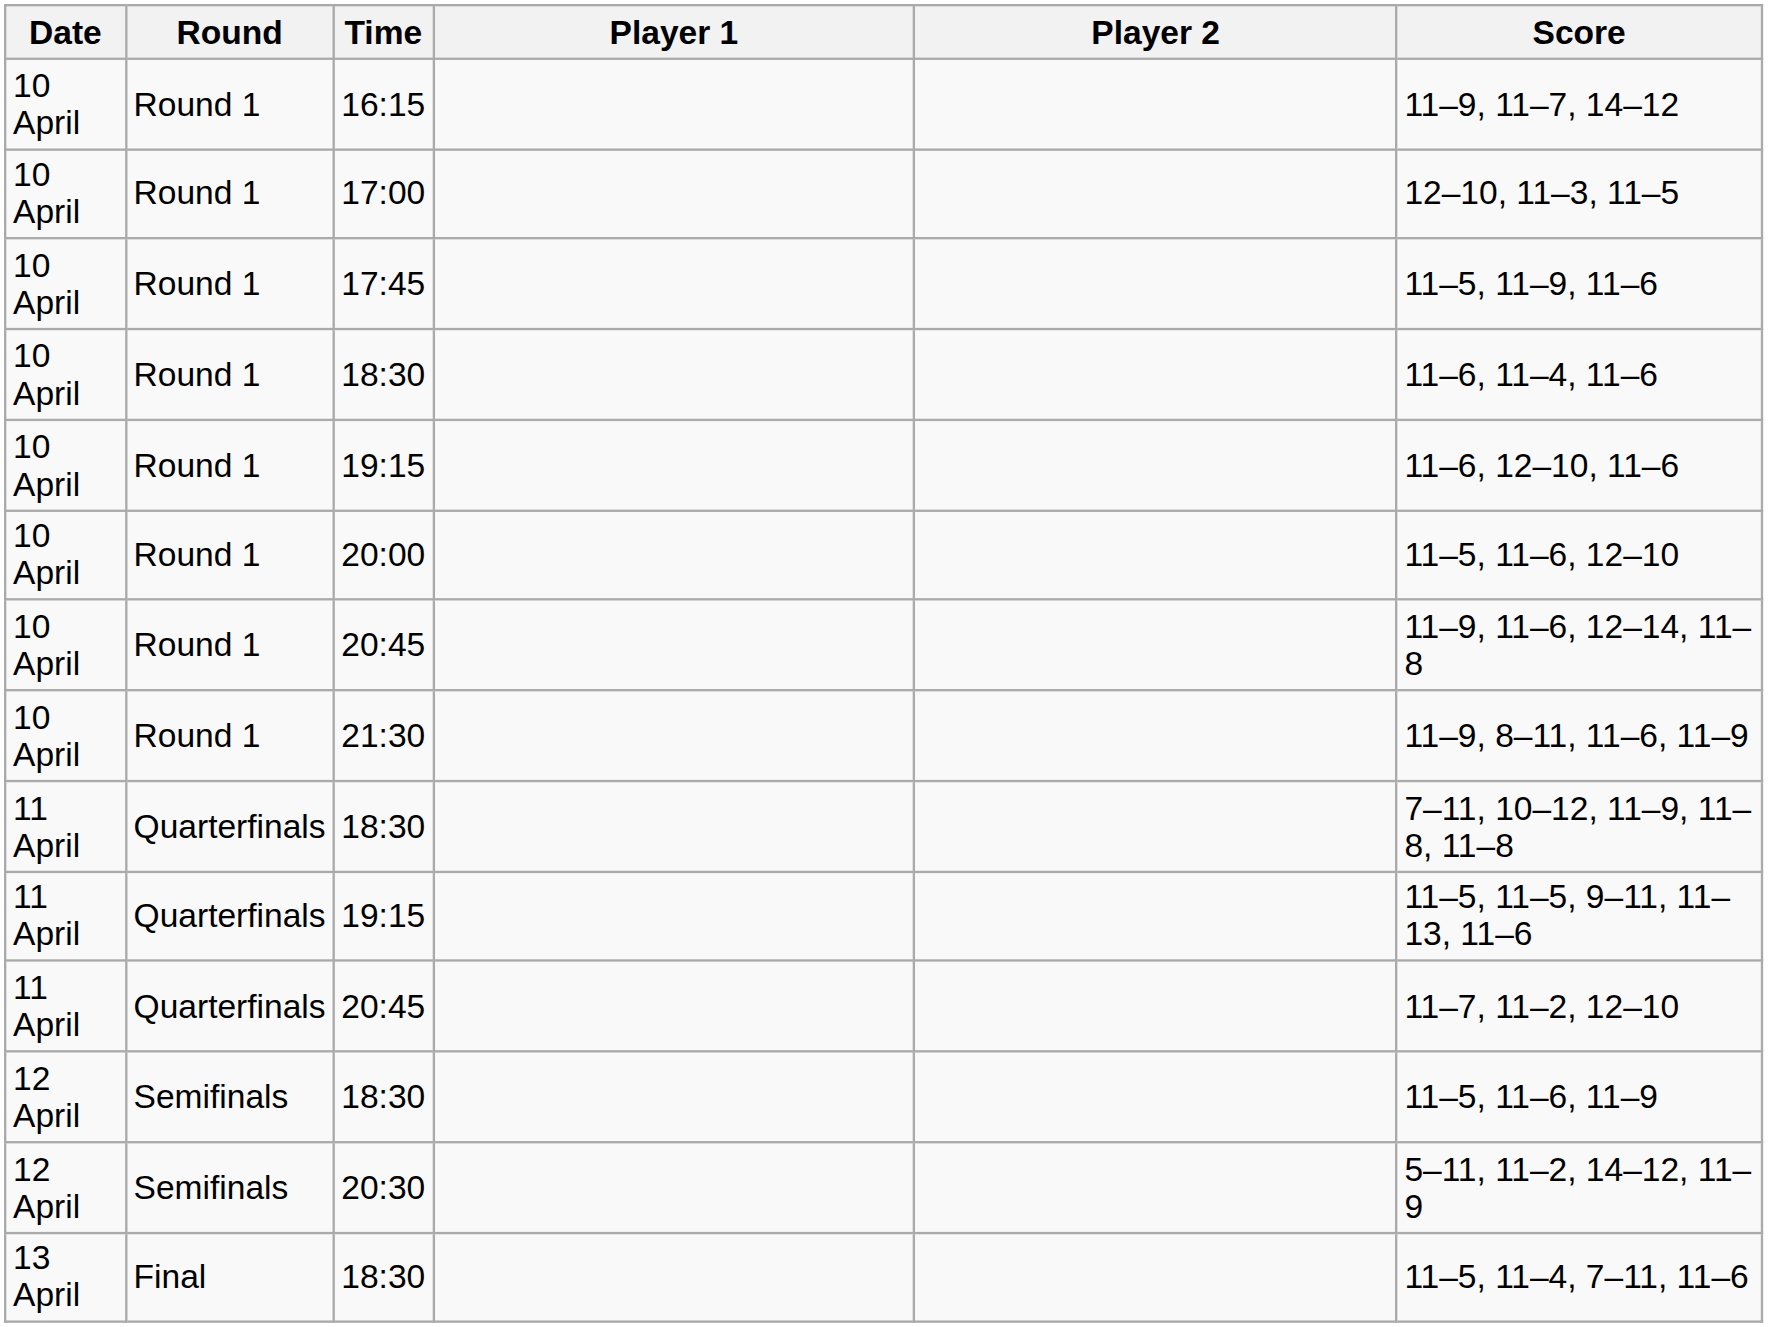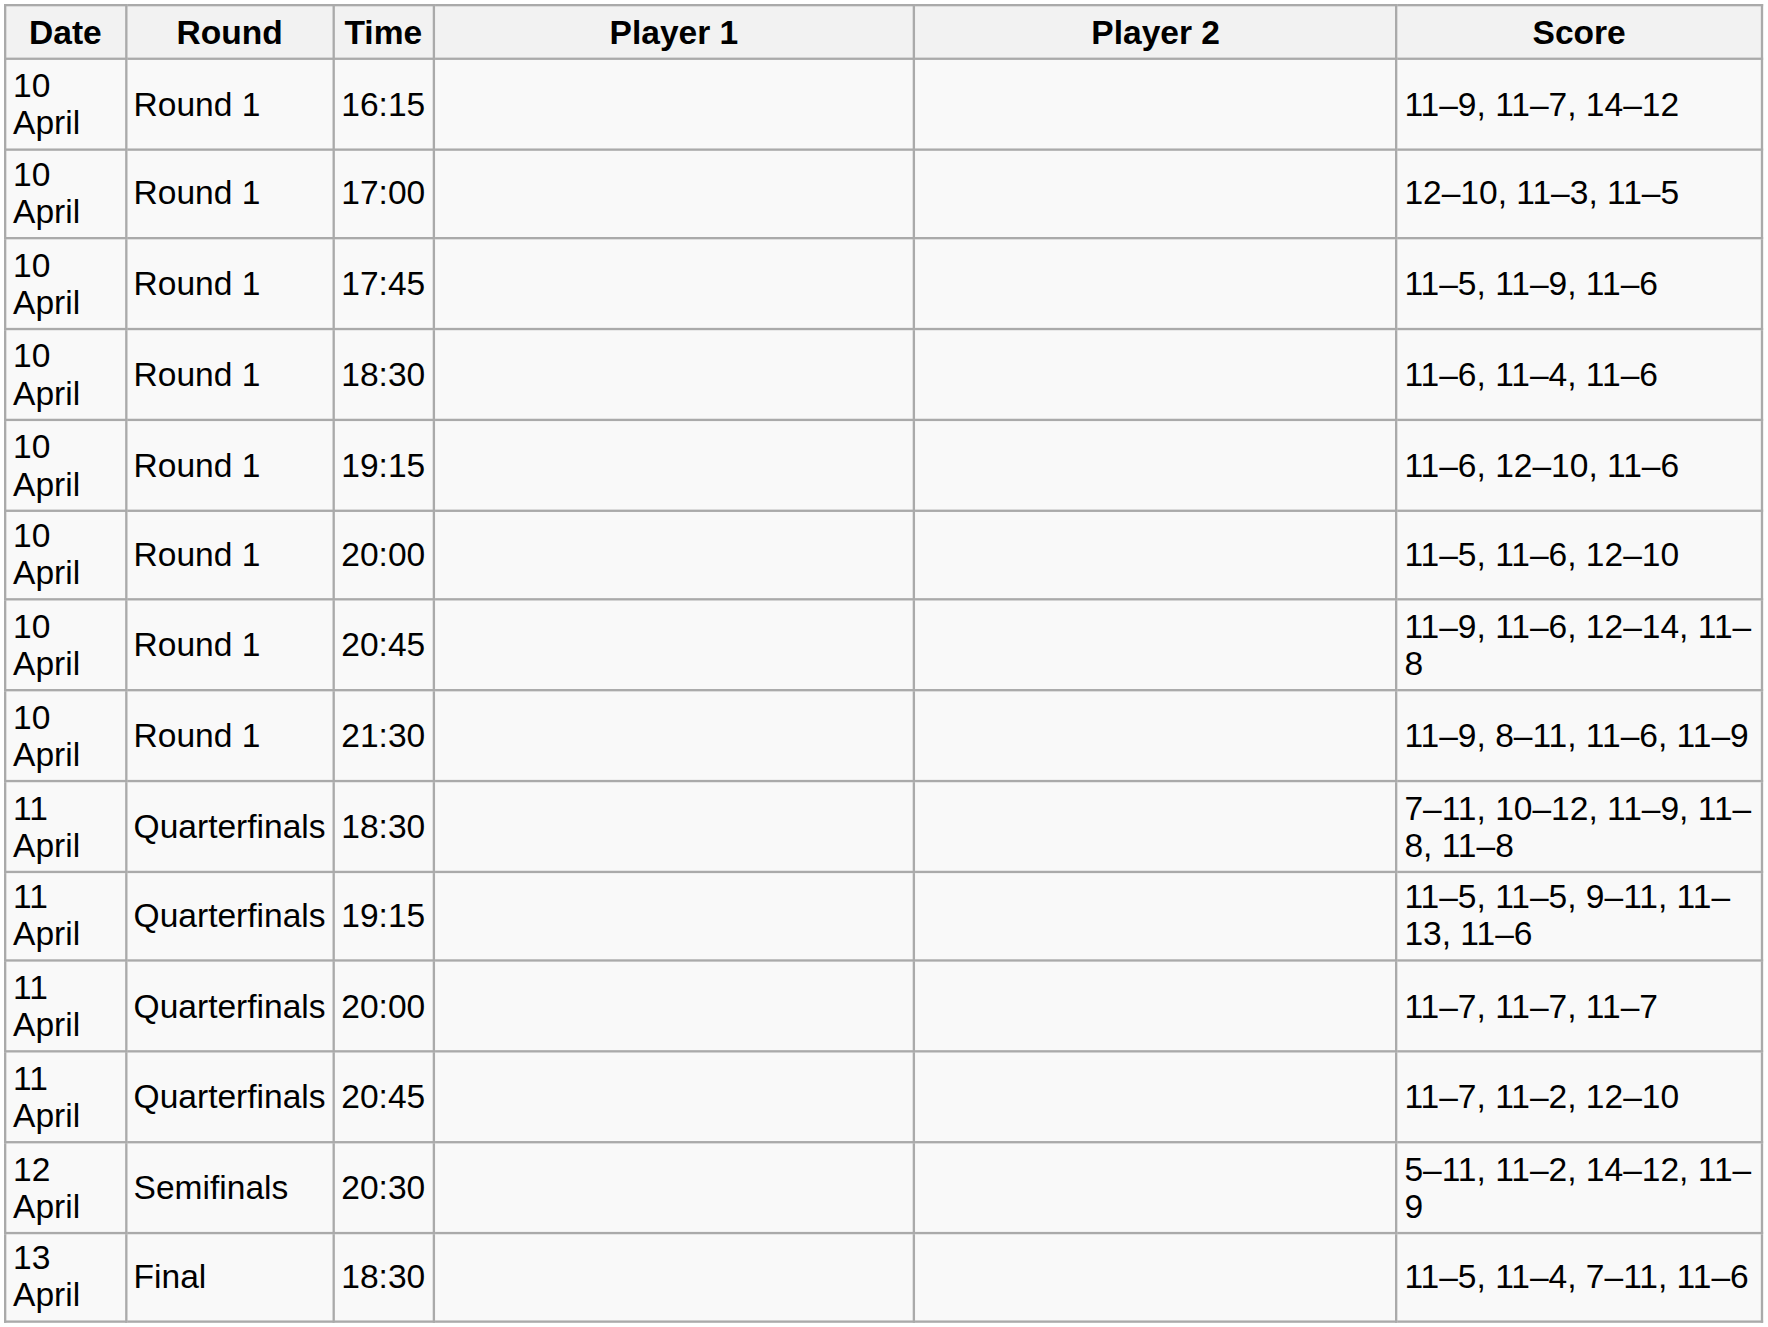+ row: (47, 1007)
- row: (47, 1097)
